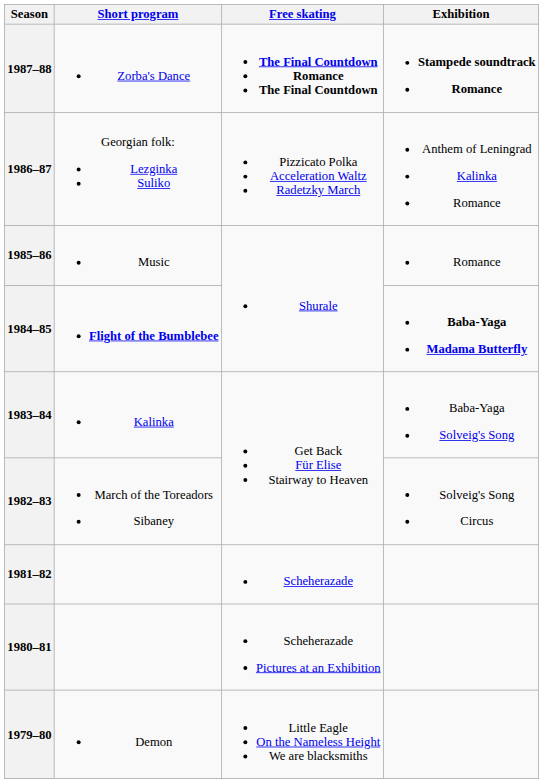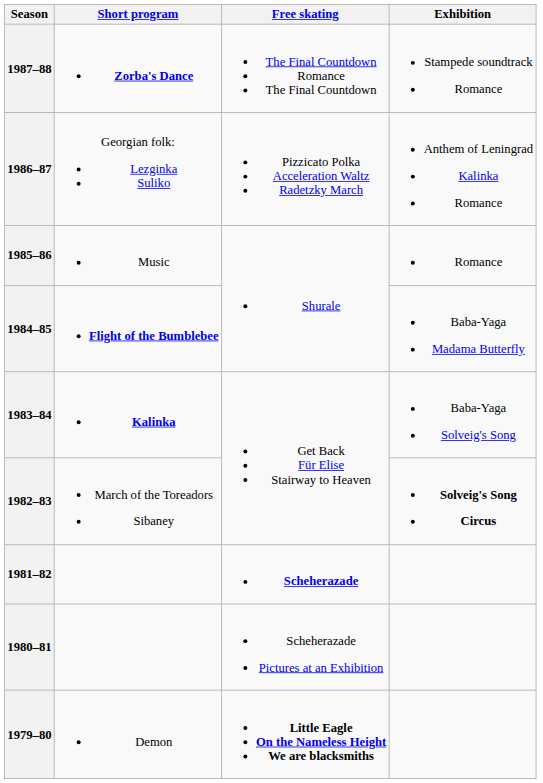(138, 76) normal -> (138, 76) bold
(302, 76) bold -> (305, 76) normal
(461, 76) bold -> (463, 76) normal
(461, 336) bold -> (463, 336) normal
(138, 422) normal -> (138, 422) bold
(461, 508) normal -> (463, 508) bold
(302, 581) normal -> (305, 581) bold
(302, 742) normal -> (305, 742) bold
